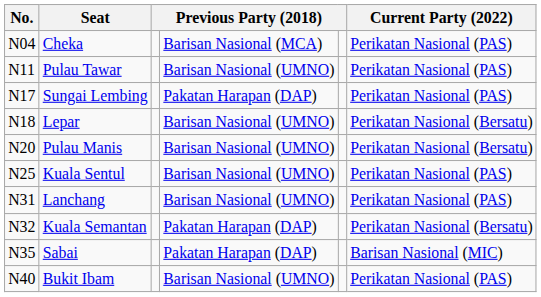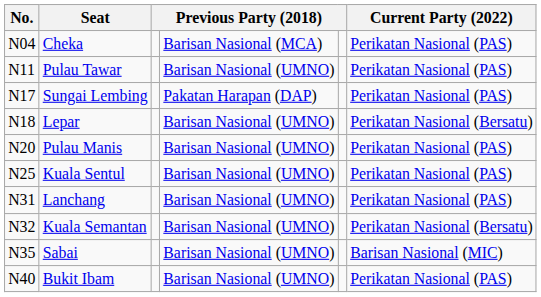(441, 148) Perikatan Nasional (Bersatu) -> (431, 148) Perikatan Nasional (PAS)
(240, 226) Pakatan Harapan (DAP) -> (249, 226) Barisan Nasional (UMNO)
(240, 252) Pakatan Harapan (DAP) -> (249, 252) Barisan Nasional (UMNO)
